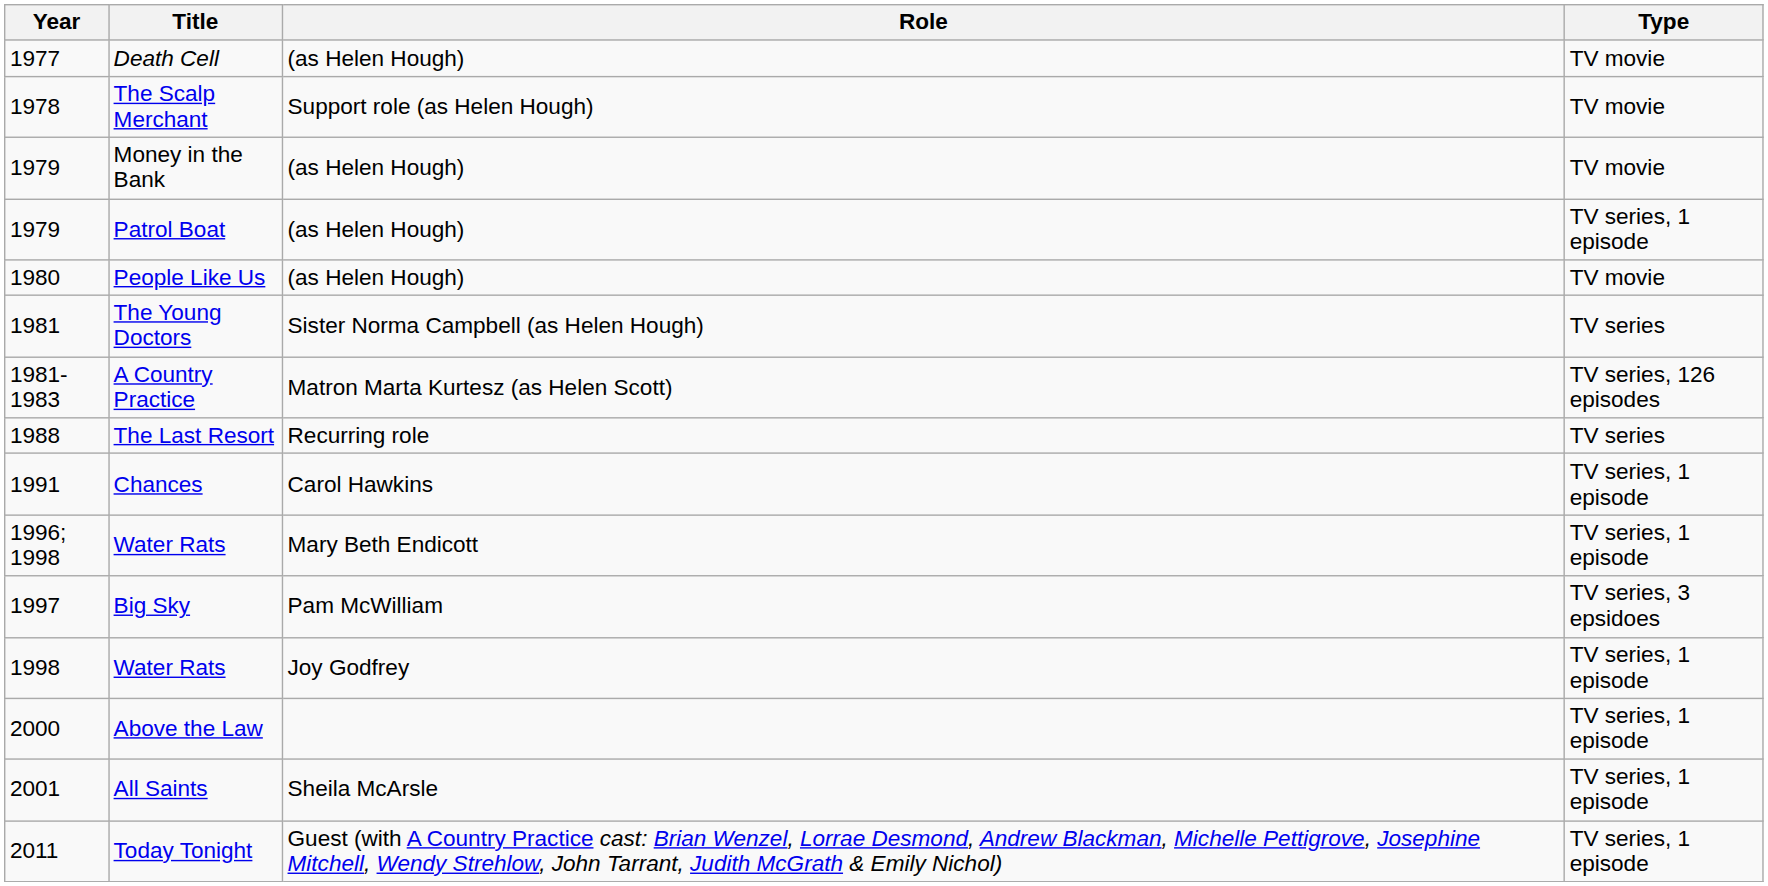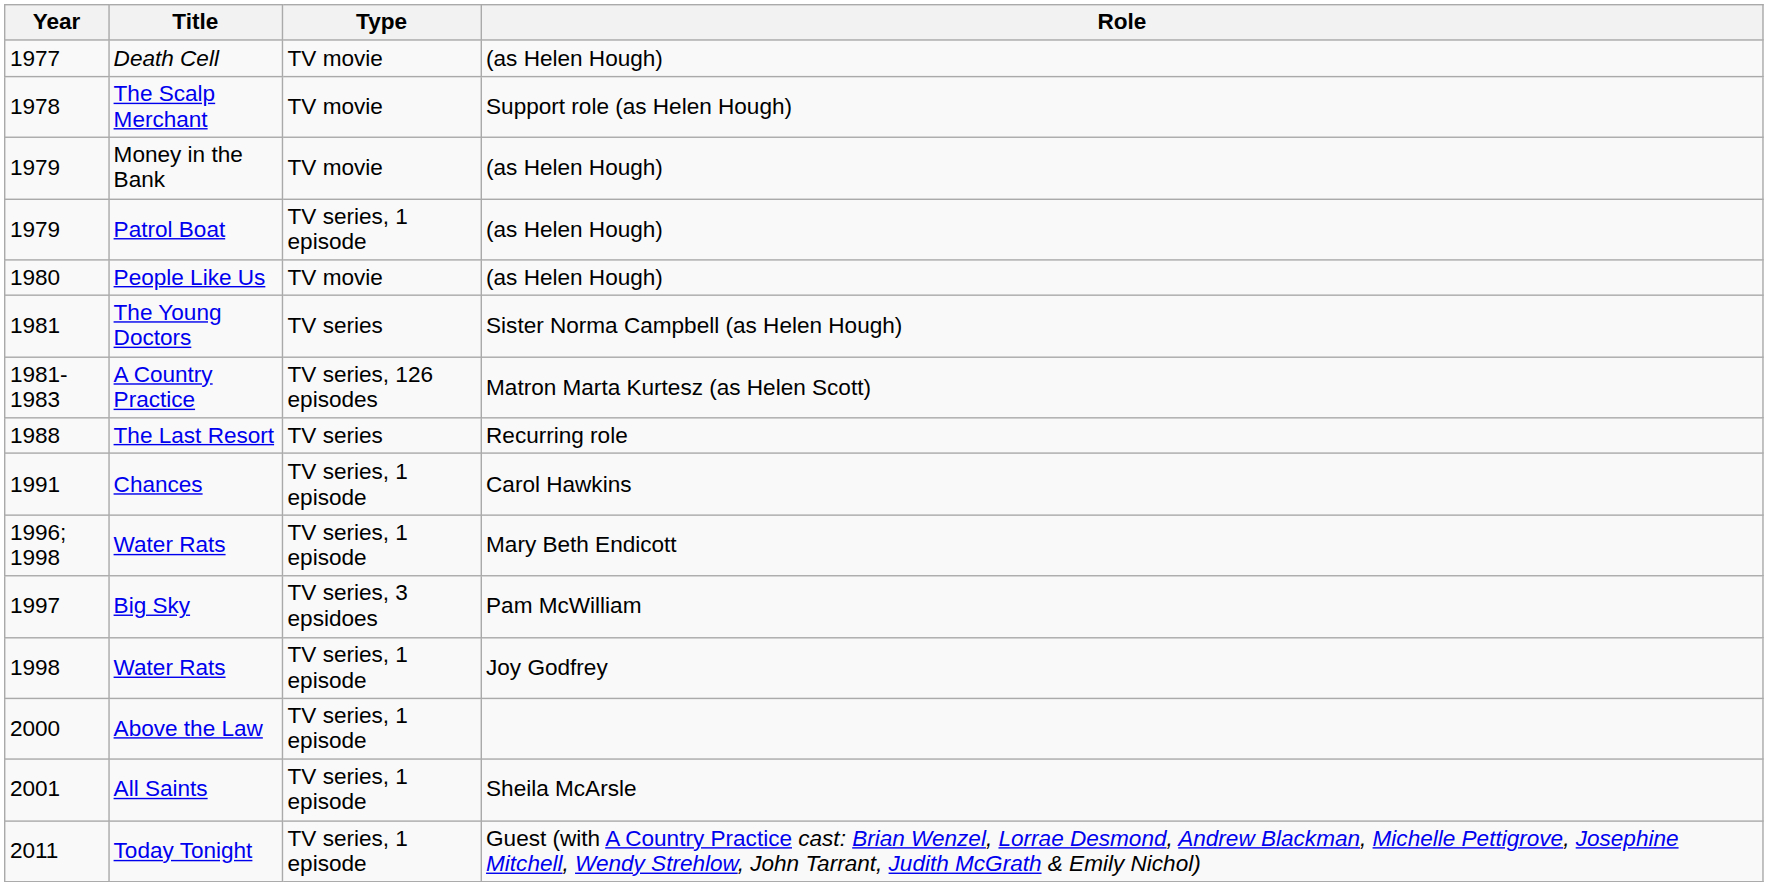columns swapped: (923, 22) <-> (1664, 22)
